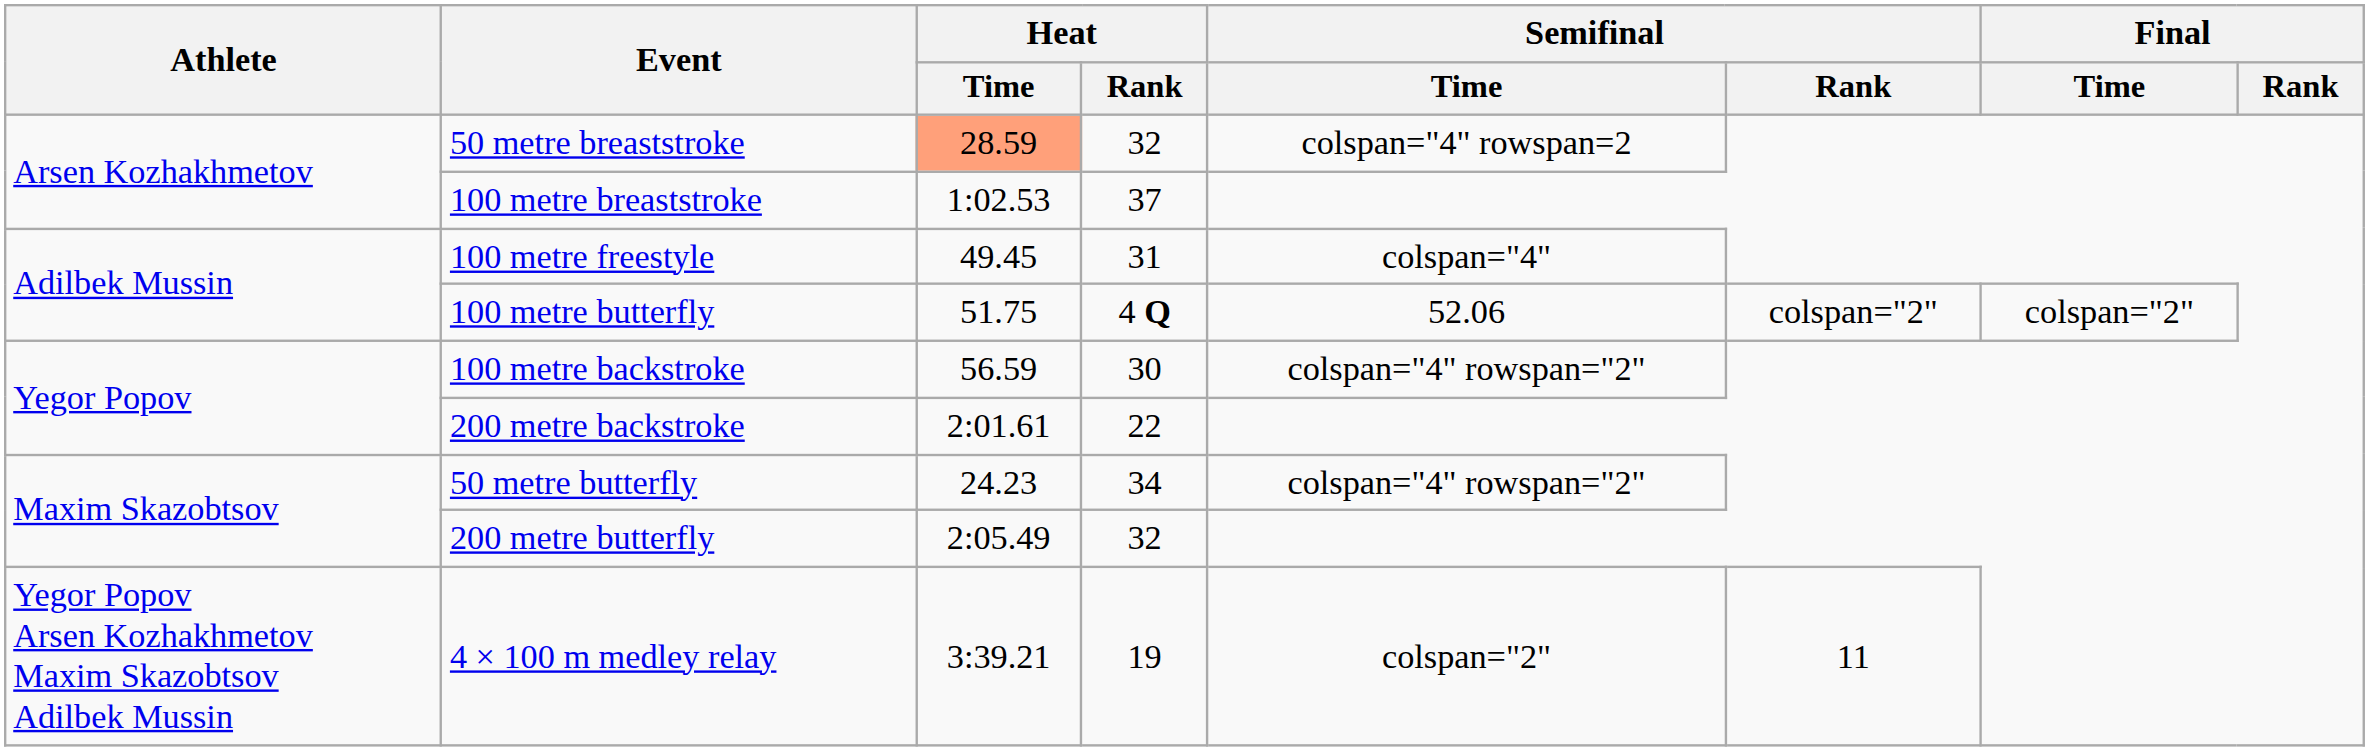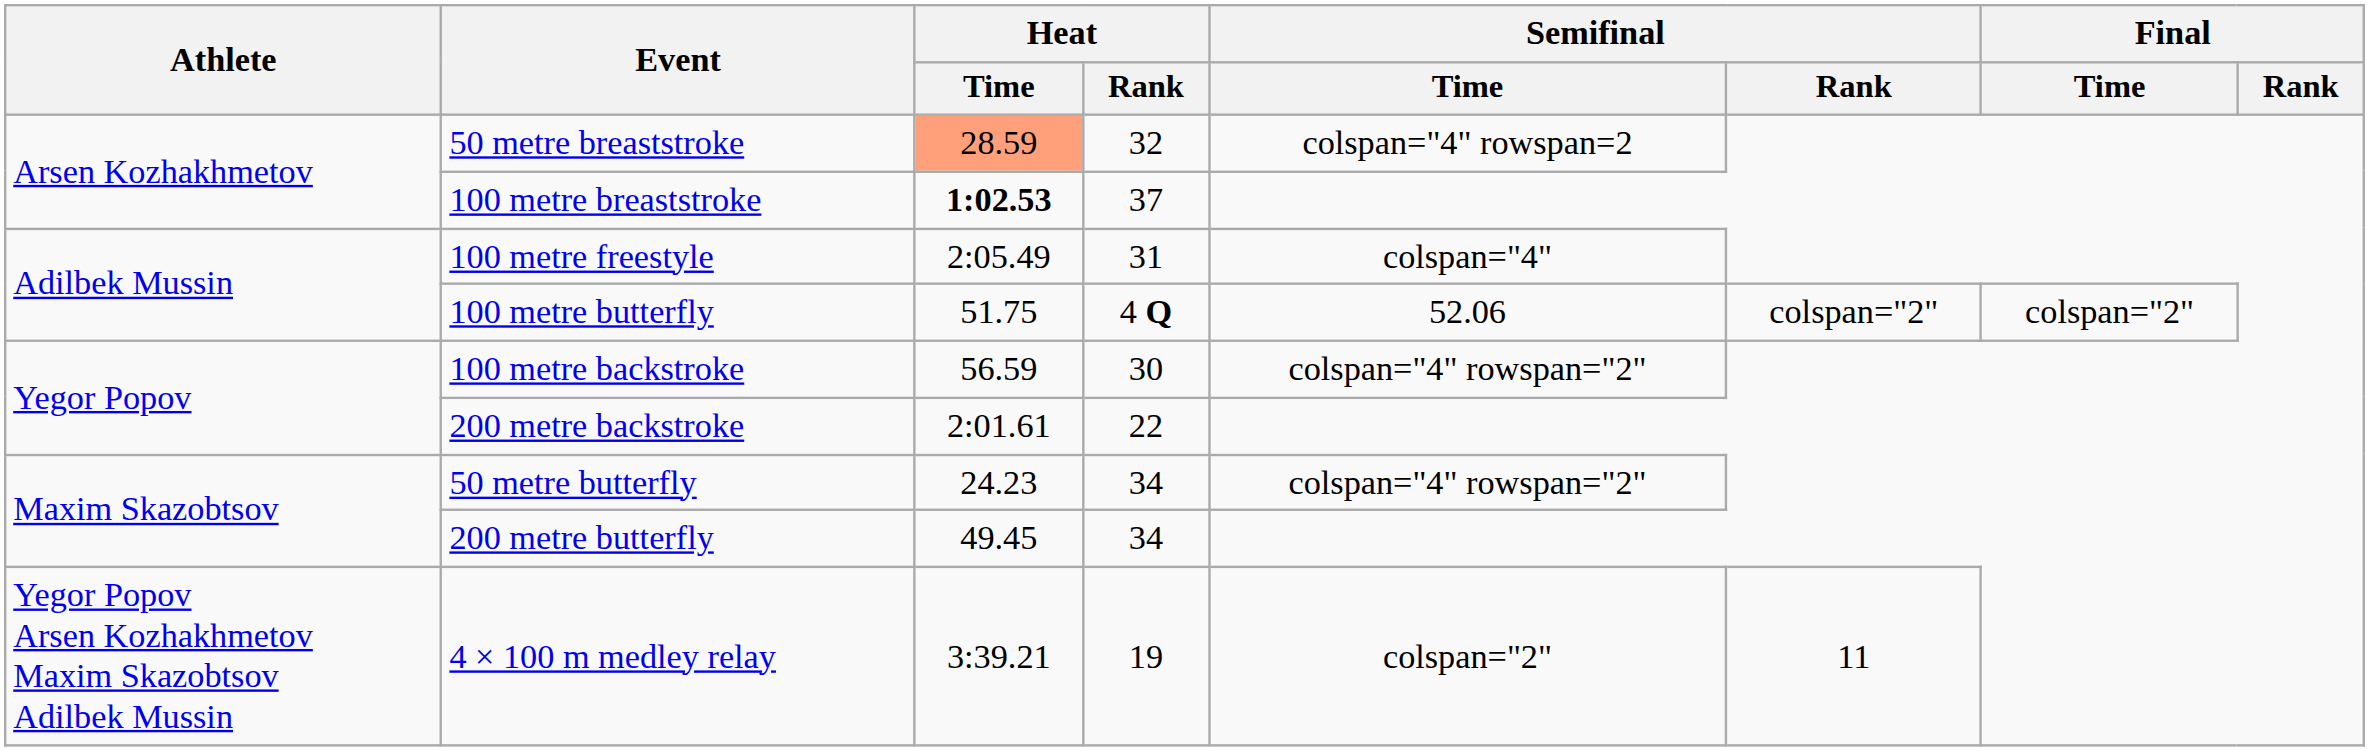(999, 199) normal -> (999, 199) bold
(999, 256) 49.45 -> (999, 256) 2:05.49
(999, 538) 2:05.49 -> (999, 538) 49.45
(1145, 538) 32 -> (1146, 538) 34
